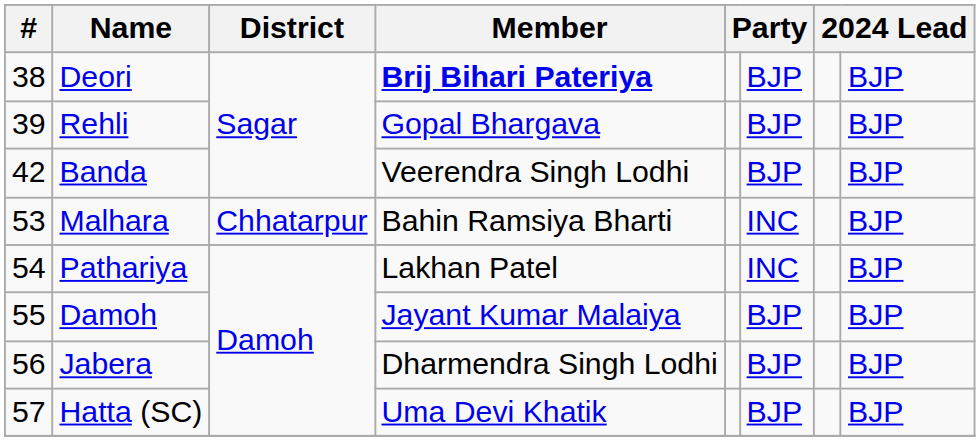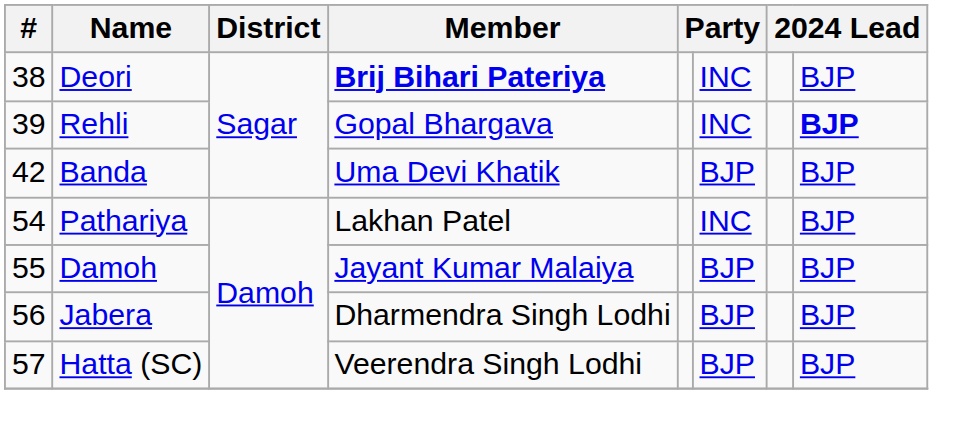(774, 76) BJP -> (726, 76) INC
(774, 124) BJP -> (726, 124) INC
(876, 124) normal -> (829, 124) bold
(535, 172) Veerendra Singh Lodhi -> (447, 172) Uma Devi Khatik
- row: (114, 220)
(494, 412) Uma Devi Khatik -> (488, 364) Veerendra Singh Lodhi
